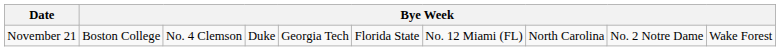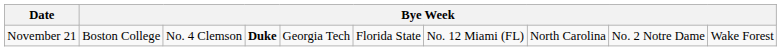(262, 35) normal -> (262, 35) bold
